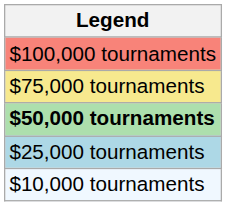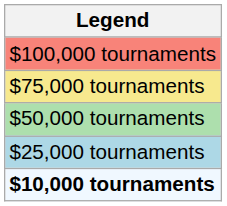(112, 119) bold -> (107, 119) normal
(107, 184) normal -> (112, 184) bold
